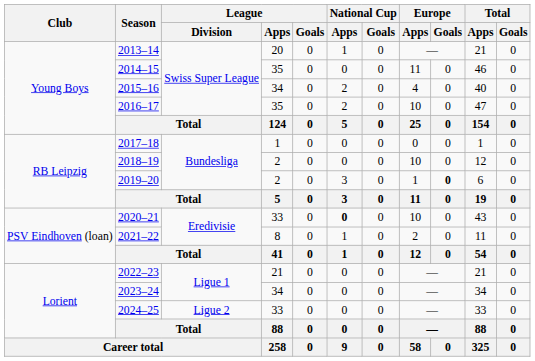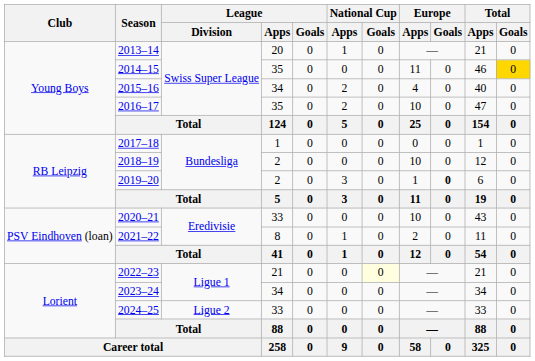(513, 69) no background -> (513, 69) gold background
(344, 217) bold -> (344, 217) normal
(381, 273) no background -> (381, 273) lightyellow background
